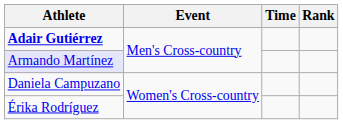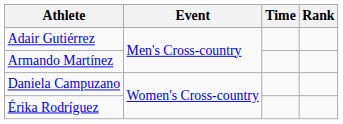(55, 39) bold -> (51, 39) normal
(60, 61) lavender background -> (60, 61) no background
